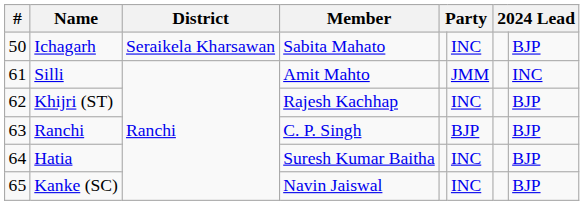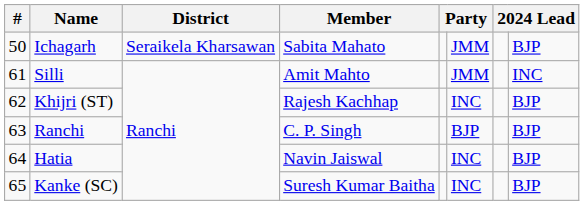(466, 46) INC -> (470, 46) JMM
(359, 158) Suresh Kumar Baitha -> (333, 158) Navin Jaiswal
(333, 185) Navin Jaiswal -> (359, 185) Suresh Kumar Baitha
